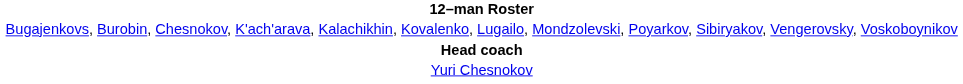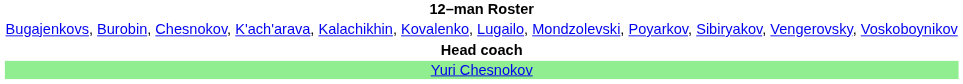(482, 70) no background -> (482, 70) lightgreen background
